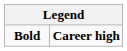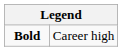(86, 35) bold -> (84, 35) normal
